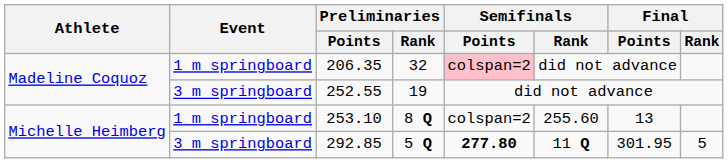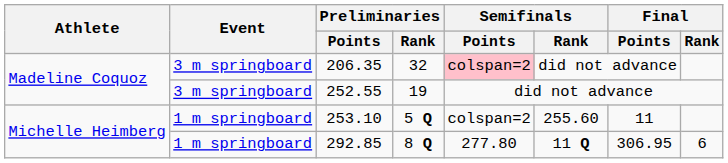(243, 66) 1 m springboard -> (243, 66) 3 m springboard
(418, 118) 8 Q -> (418, 118) 5 Q
(644, 118) 13 -> (644, 118) 11
(243, 144) 3 m springboard -> (243, 144) 1 m springboard
(418, 144) 5 Q -> (418, 144) 8 Q
(489, 144) bold -> (489, 144) normal
(644, 144) 301.95 -> (644, 144) 306.95
(702, 144) 5 -> (702, 144) 6
